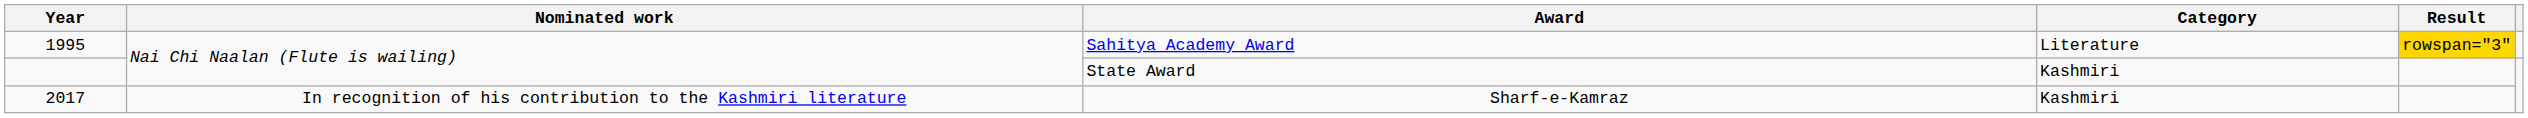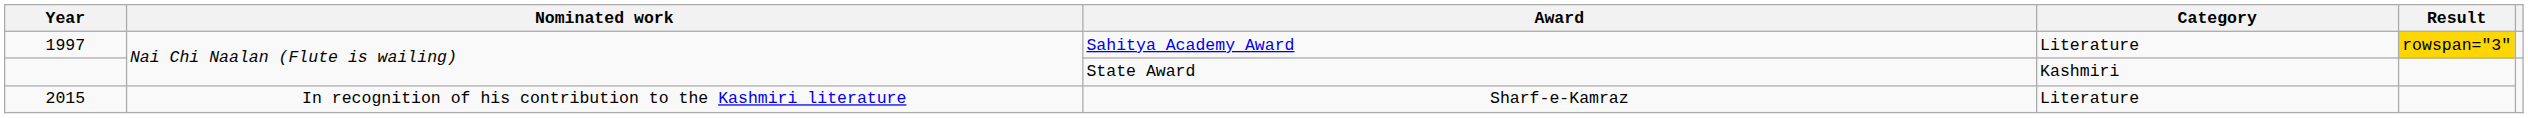(65, 45) 1995 -> (65, 45) 1997
(65, 99) 2017 -> (65, 99) 2015
(2080, 99) Kashmiri -> (2090, 99) Literature
